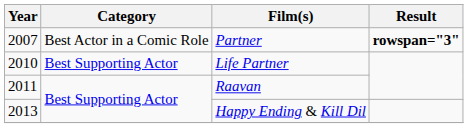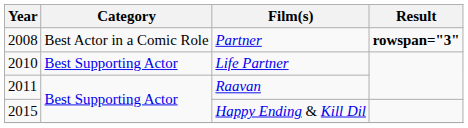(23, 39) 2007 -> (23, 39) 2008
(23, 110) 2013 -> (23, 110) 2015
